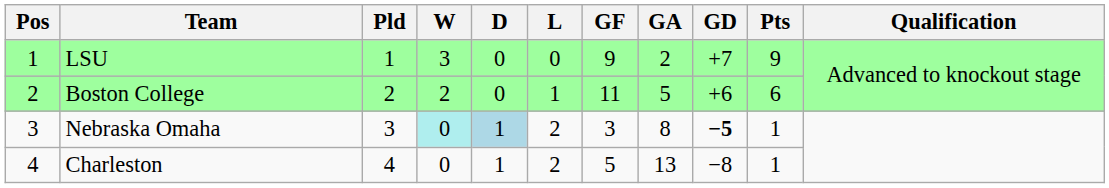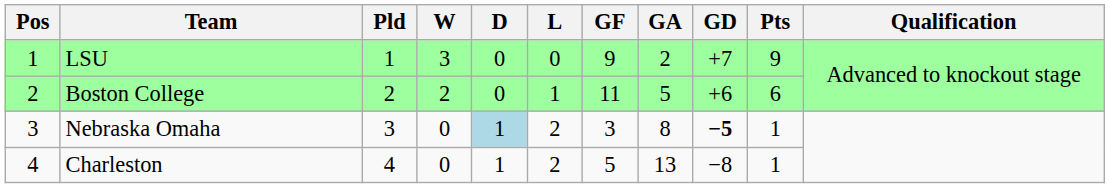(445, 128) paleturquoise background -> (445, 128) no background
